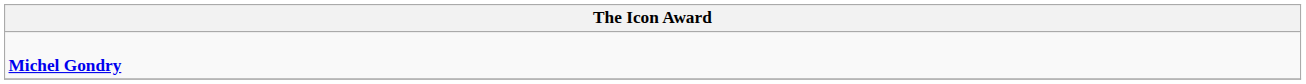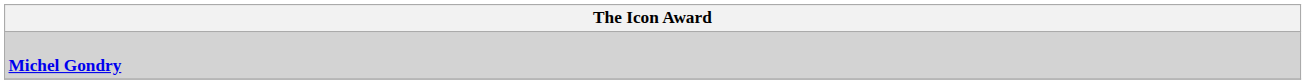(65, 65) no background -> (65, 65) lightgrey background
